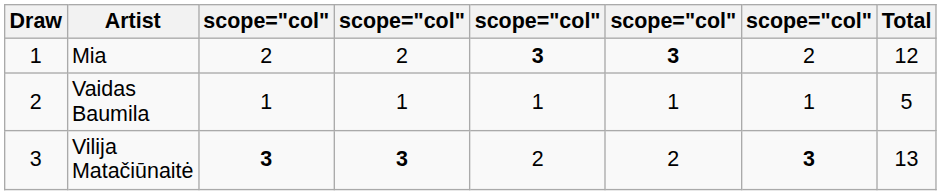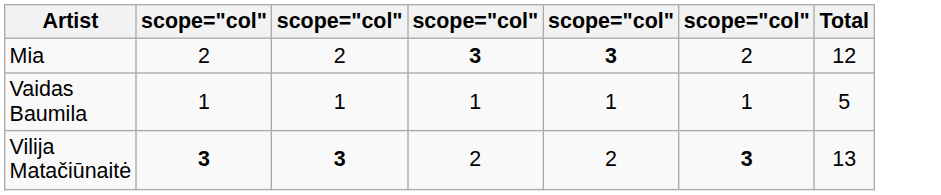- column: (36, 21)
